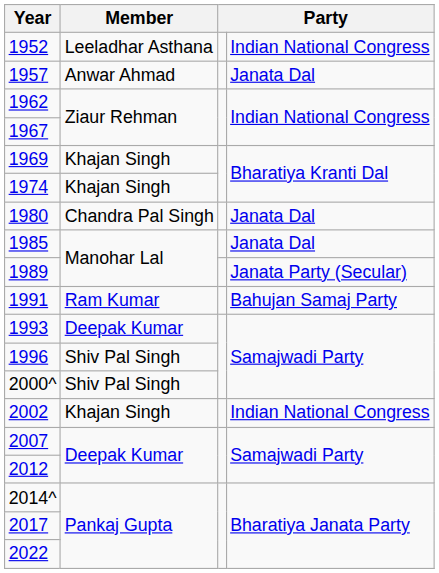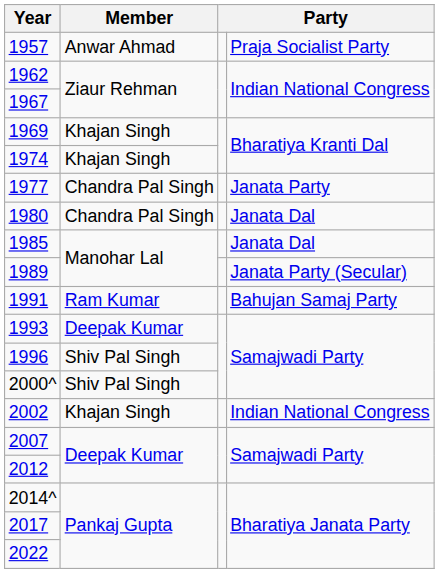- row: (28, 46)
(273, 74) Janata Dal -> (310, 46) Praja Socialist Party
+ row: (28, 187)
